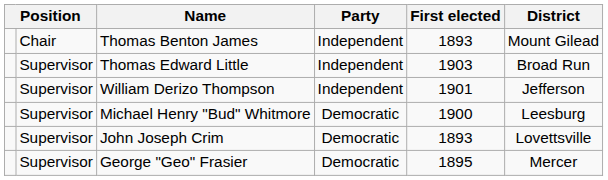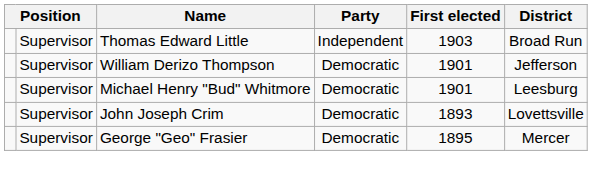- row: (179, 41)
(360, 89) Independent -> (360, 65) Democratic
(455, 114) 1900 -> (455, 89) 1901
